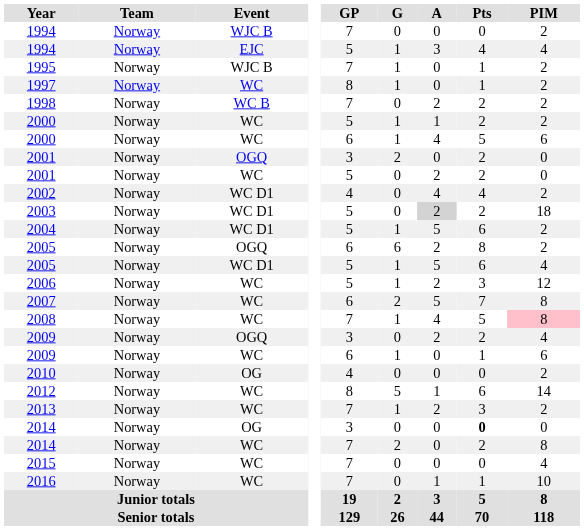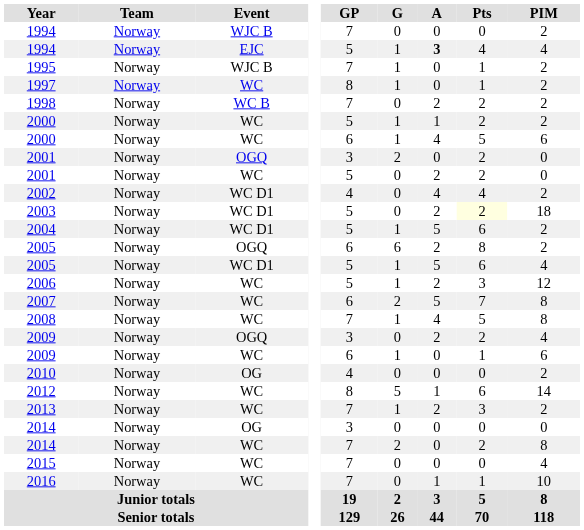(437, 49) normal -> (437, 49) bold
(437, 211) lightgrey background -> (437, 211) no background
(482, 211) no background -> (482, 211) lightyellow background
(544, 319) pink background -> (544, 319) no background
(482, 427) bold -> (482, 427) normal
